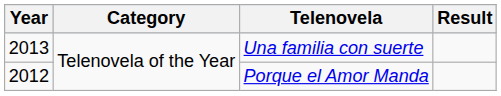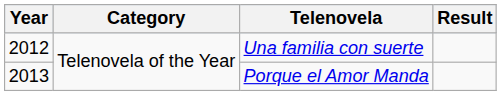(29, 47) 2013 -> (29, 47) 2012
(29, 76) 2012 -> (29, 76) 2013
